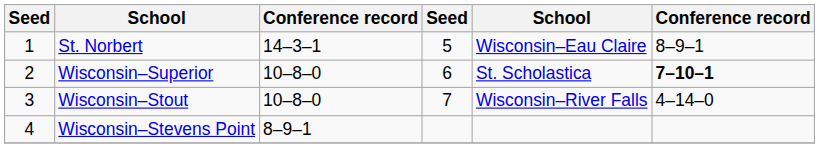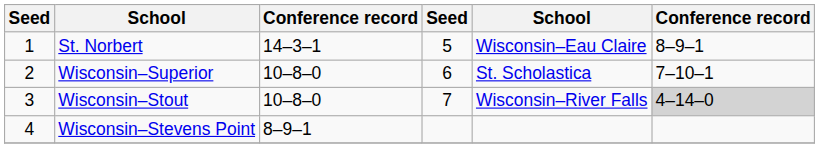(685, 73) bold -> (685, 73) normal
(685, 101) no background -> (685, 101) lightgrey background
